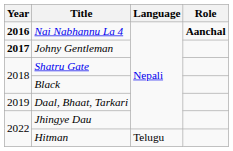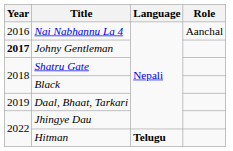(18, 31) bold -> (18, 31) normal
(206, 31) bold -> (204, 31) normal
(149, 137) normal -> (150, 137) bold
